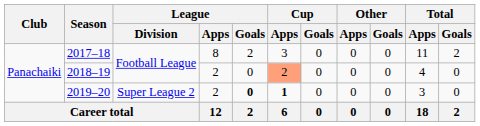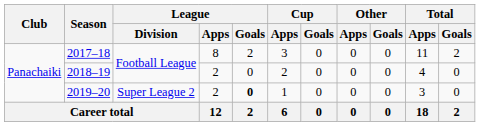(284, 72) lightsalmon background -> (284, 72) no background
(284, 92) bold -> (284, 92) normal
